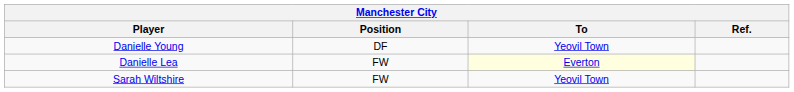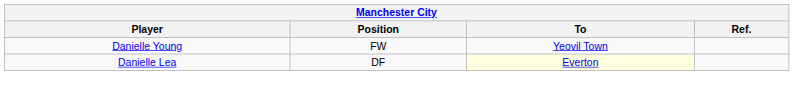(381, 46) DF -> (378, 46) FW
(381, 63) FW -> (378, 63) DF
- row: (149, 79)
